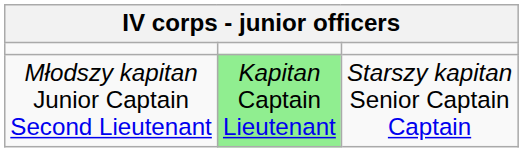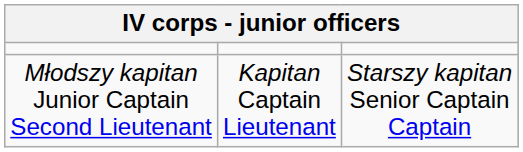(279, 100) lightgreen background -> (279, 100) no background
